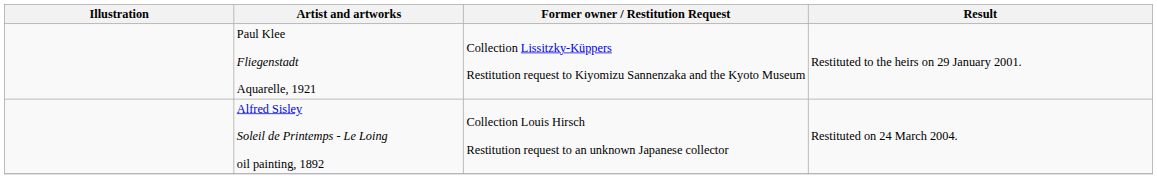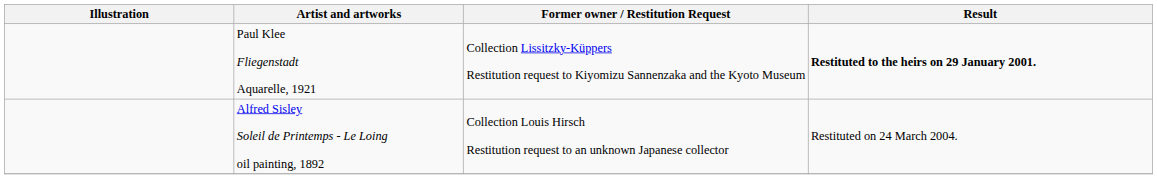(916, 61) normal -> (923, 61) bold
